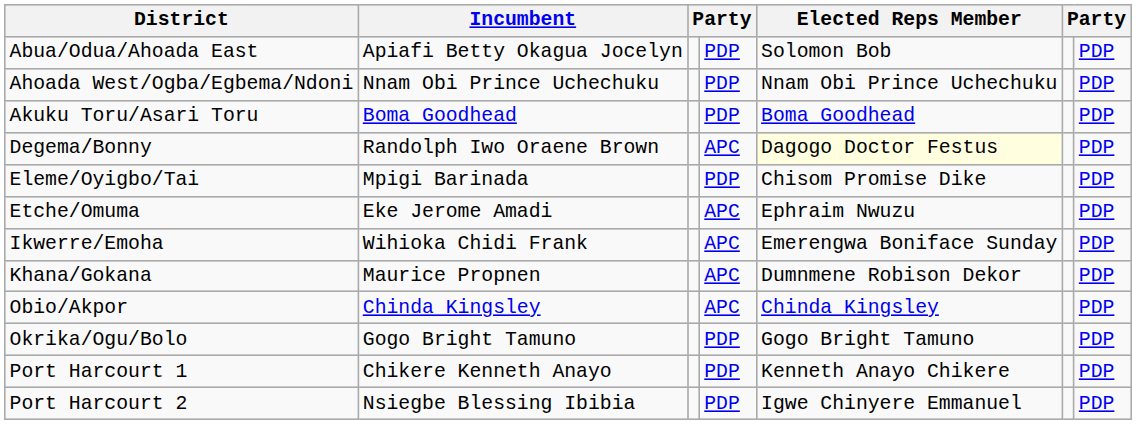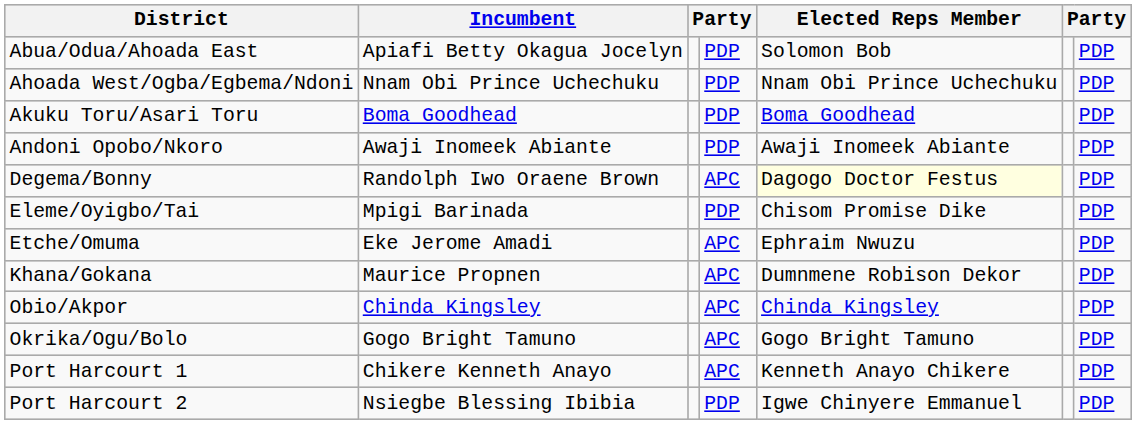+ row: (116, 149)
- row: (87, 244)
(722, 340) PDP -> (722, 340) APC
(722, 372) PDP -> (722, 372) APC
